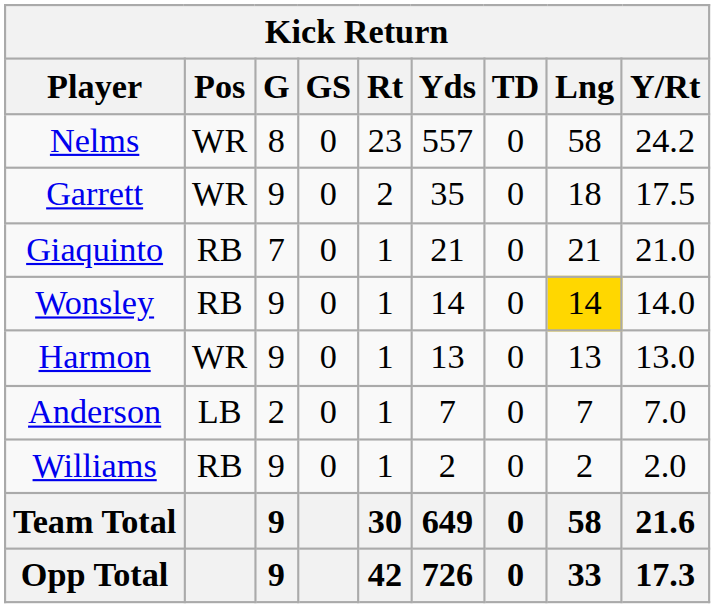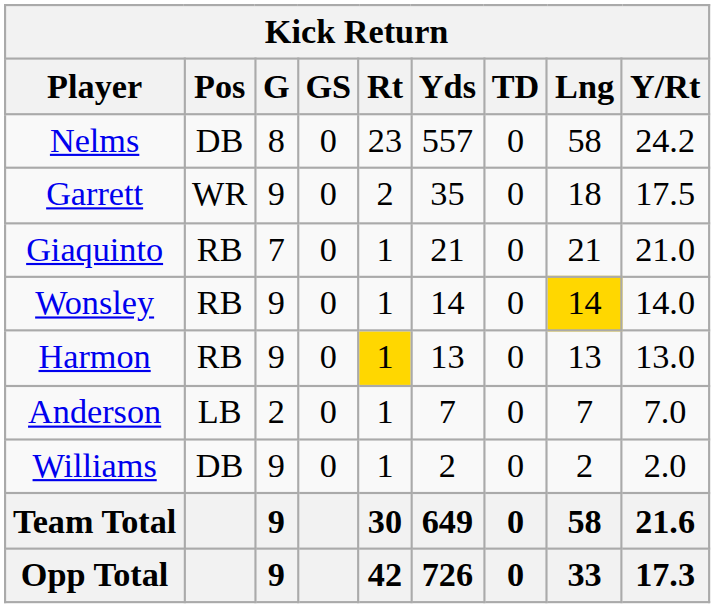(220, 140) WR -> (220, 140) DB
(220, 357) WR -> (220, 357) RB
(385, 357) no background -> (385, 357) gold background
(220, 466) RB -> (220, 466) DB
